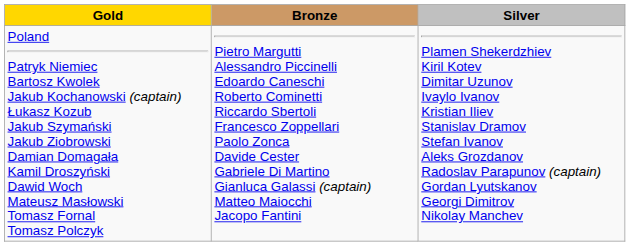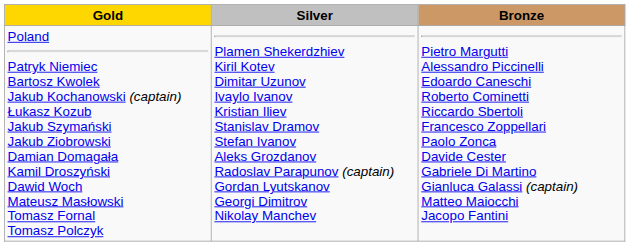columns swapped: (522, 15) <-> (315, 15)
